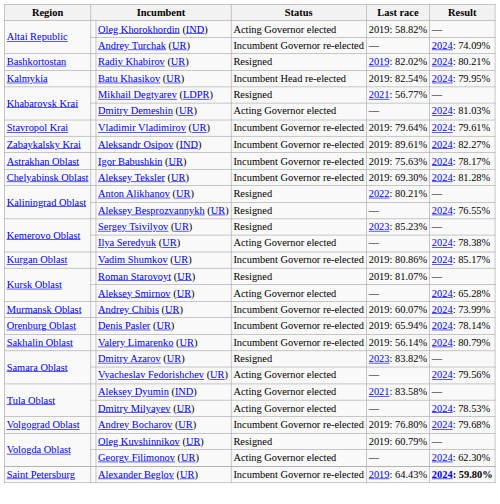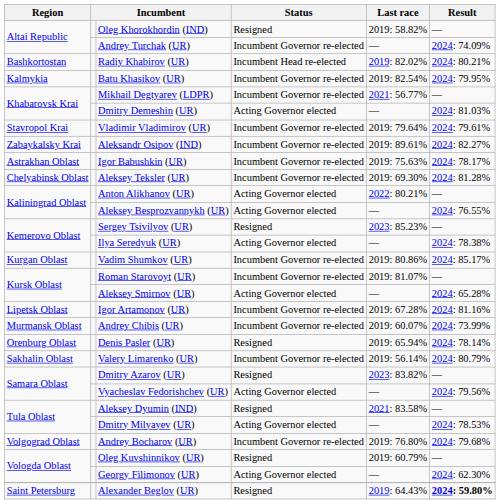(285, 29) Acting Governor elected -> (253, 29) Resigned
(253, 62) Resigned -> (290, 62) Incumbent Head re-elected
(290, 78) Incumbent Head re-elected -> (299, 78) Incumbent Governor re-elected
(253, 95) Resigned -> (299, 95) Incumbent Governor re-elected
(253, 194) Resigned -> (285, 194) Acting Governor elected
(253, 210) Resigned -> (285, 210) Acting Governor elected
(253, 276) Resigned -> (299, 276) Incumbent Governor re-elected
+ row: (143, 309)
(299, 326) Incumbent Governor re-elected -> (253, 342) Resigned
(285, 392) Acting Governor elected -> (253, 408) Resigned
(299, 474) Incumbent Governor re-elected -> (253, 491) Resigned
